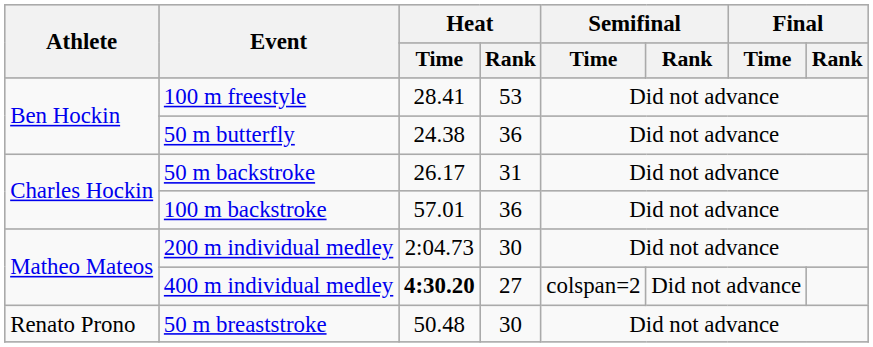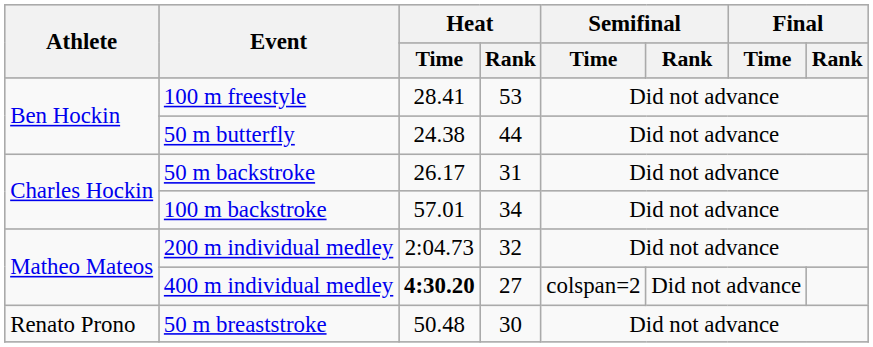(510, 135) 36 -> (510, 135) 44
(510, 210) 36 -> (510, 210) 34
(510, 248) 30 -> (510, 248) 32
